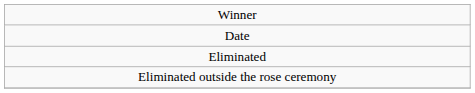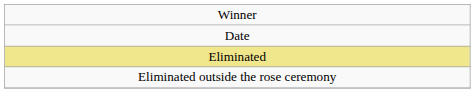(237, 56) no background -> (237, 56) khaki background
